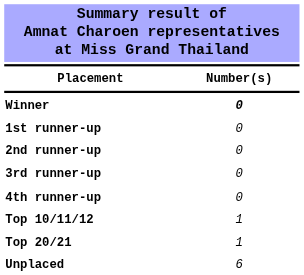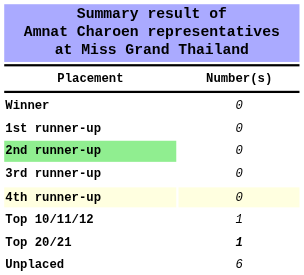(239, 106) bold -> (239, 106) normal
(53, 151) no background -> (53, 151) lightgreen background
(53, 197) no background -> (53, 197) lightyellow background
(239, 197) no background -> (239, 197) lightyellow background
(239, 243) normal -> (239, 243) bold
